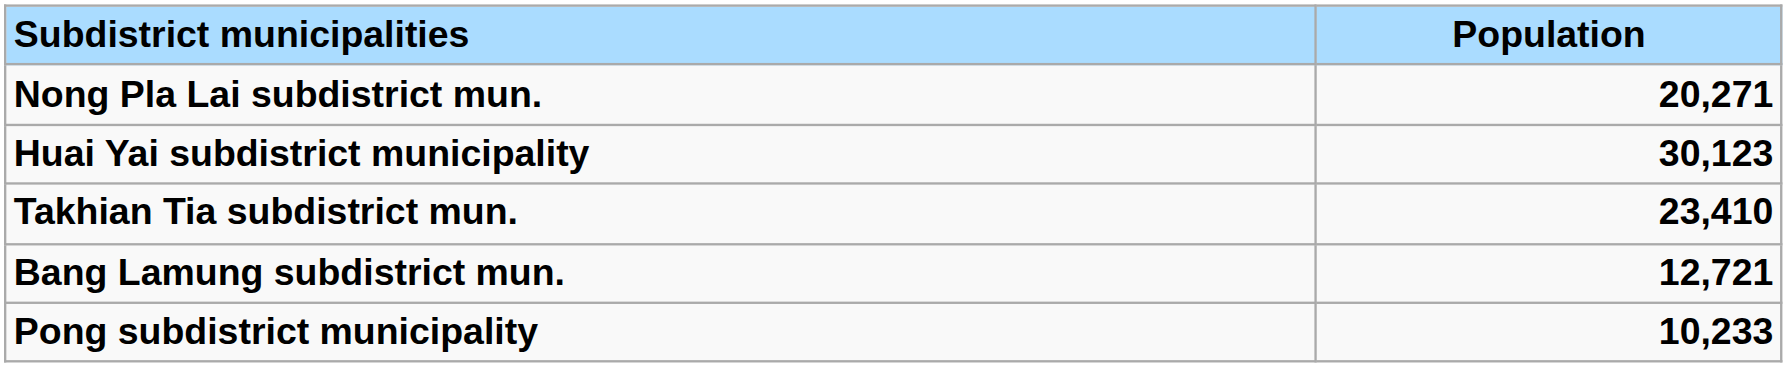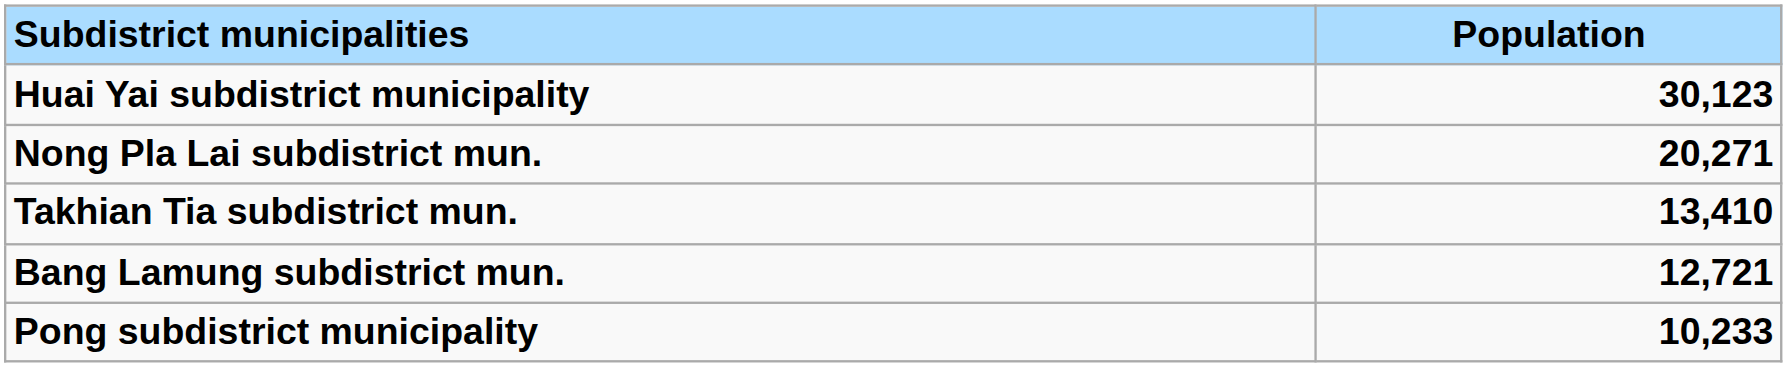rows swapped: (302, 153) <-> (278, 94)
(1716, 212) 23,410 -> (1716, 212) 13,410
